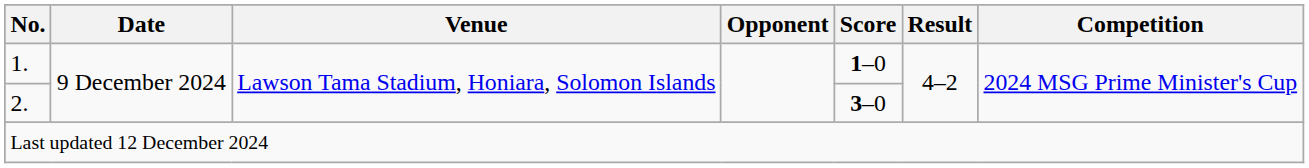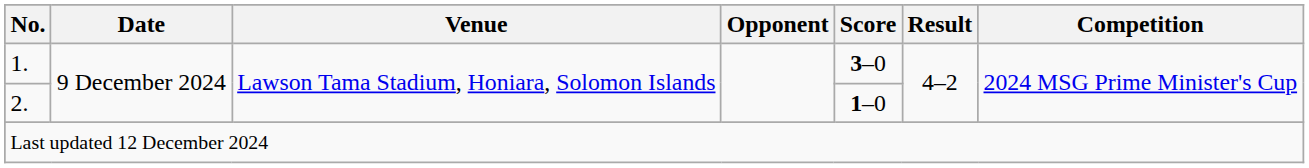(868, 62) 1–0 -> (868, 62) 3–0
(868, 102) 3–0 -> (868, 102) 1–0
